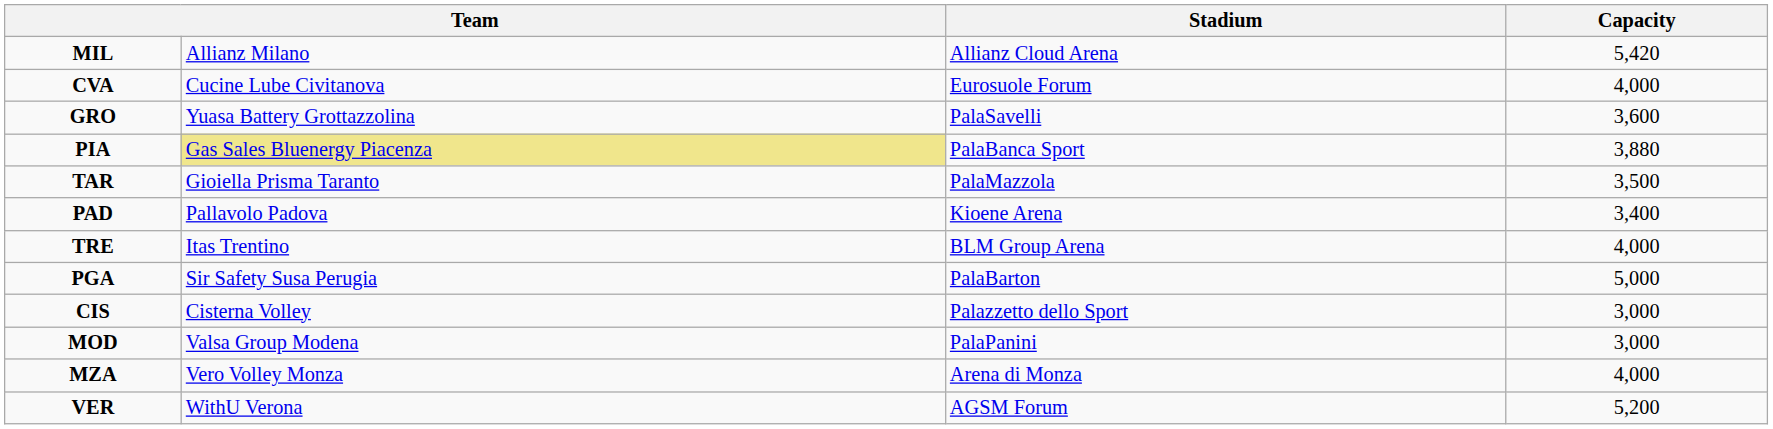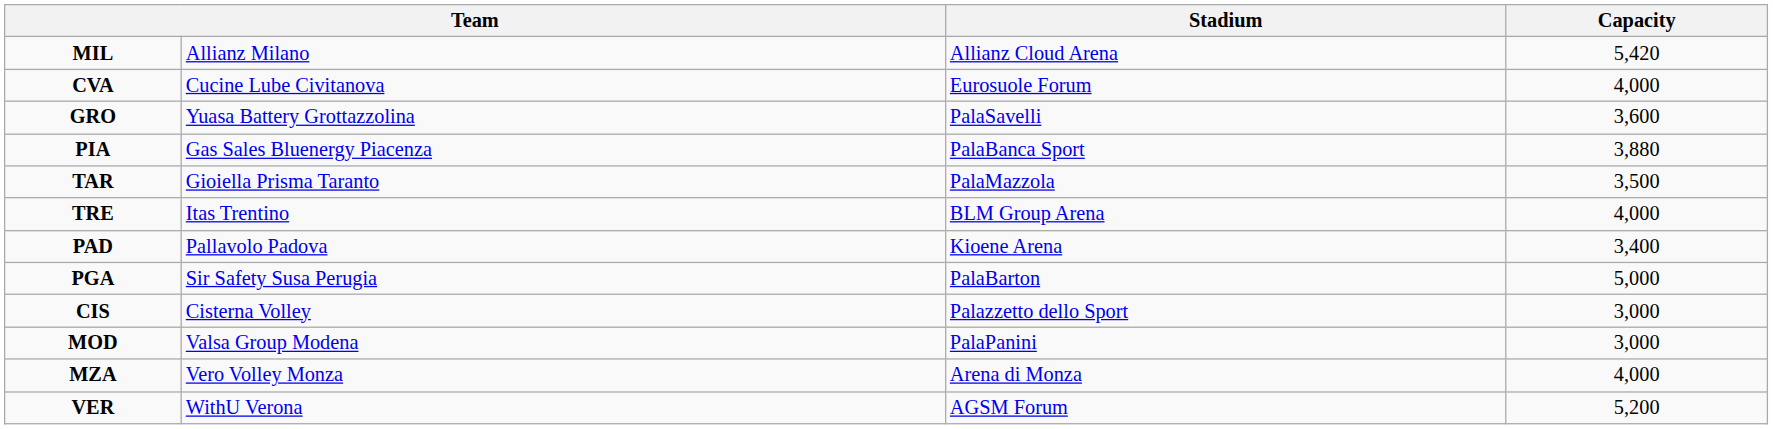(309, 149) khaki background -> (309, 149) no background
rows swapped: (93, 246) <-> (93, 213)
